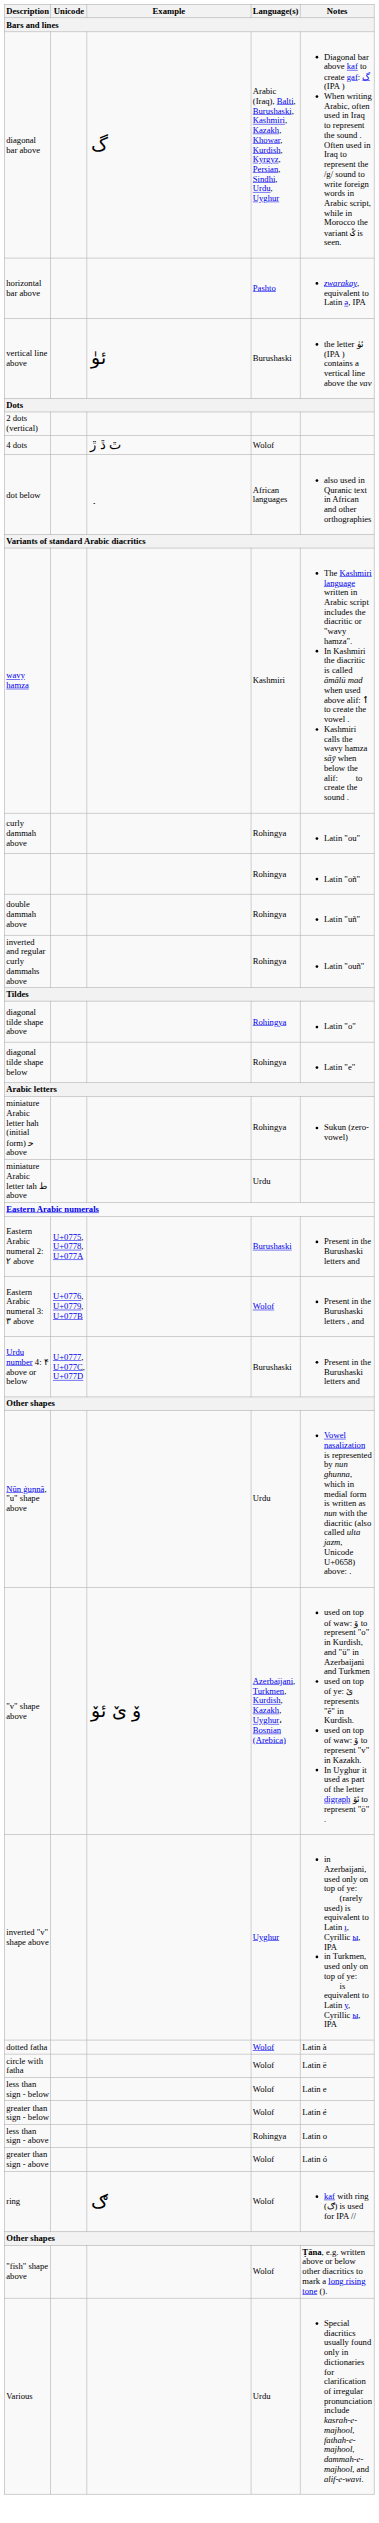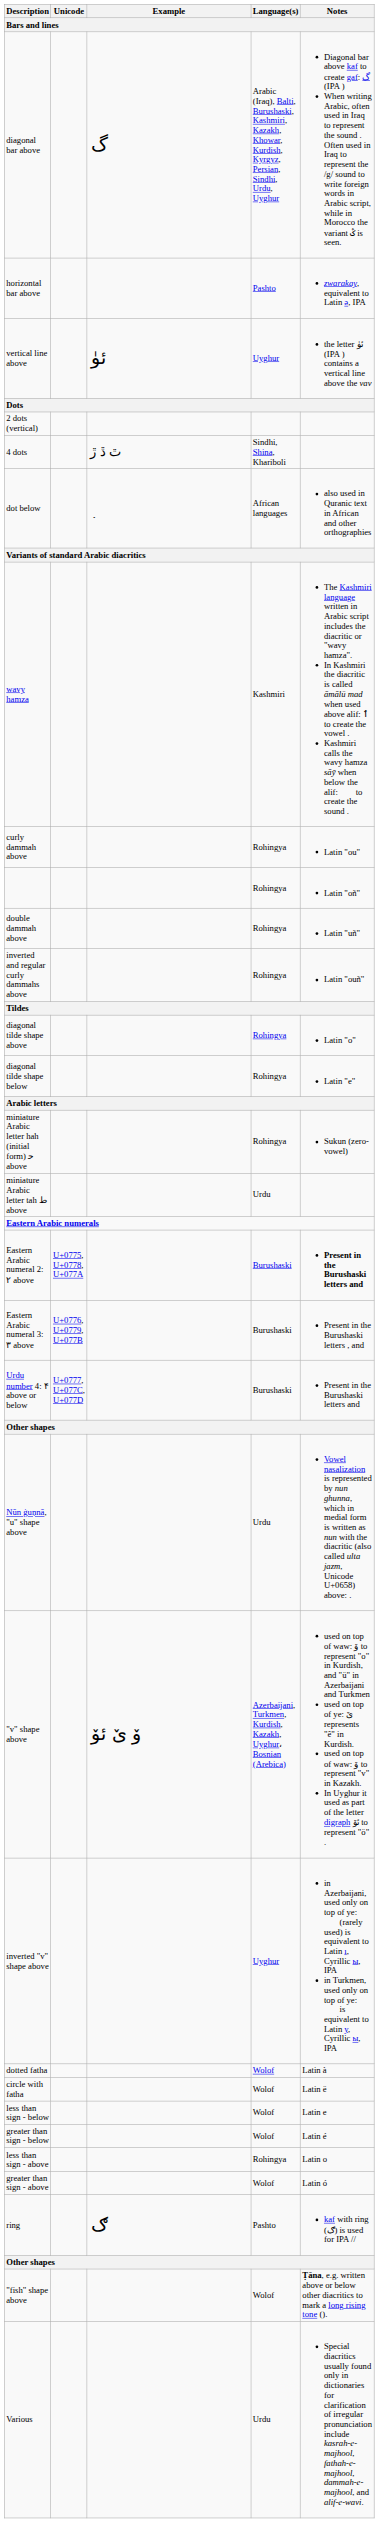(272, 358) Burushaski -> (266, 358) Uyghur
(263, 445) Wolof -> (269, 452) Sindhi, Shina, Khariboli
(337, 1251) normal -> (337, 1270) bold
(263, 1306) Wolof -> (272, 1330) Burushaski
(263, 2201) Wolof -> (264, 2225) Pashto
